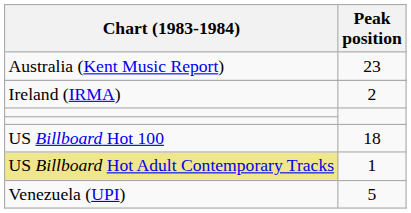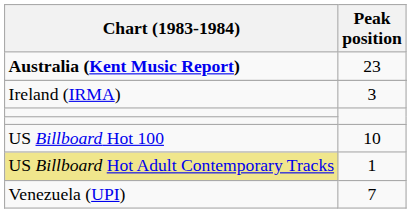(116, 66) normal -> (124, 66) bold
(372, 94) 2 -> (372, 94) 3
(372, 138) 18 -> (372, 138) 10
(372, 194) 5 -> (372, 194) 7
